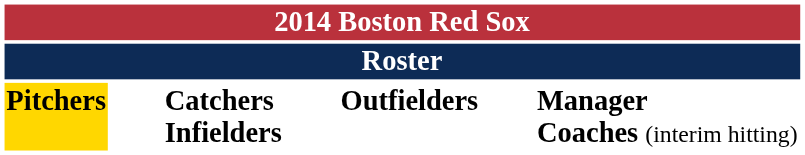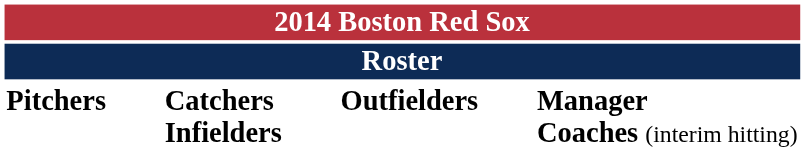(56, 100) gold background -> (56, 100) no background
